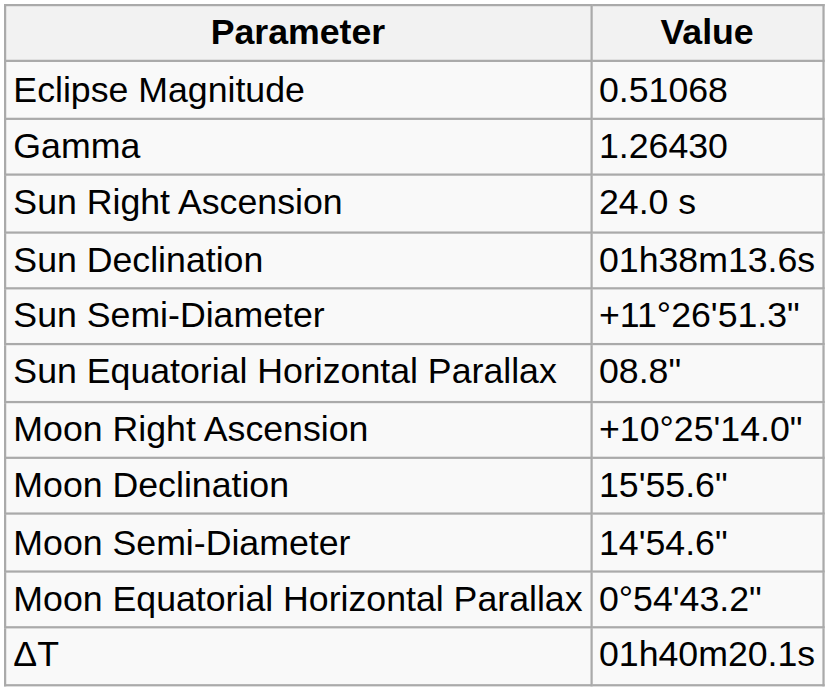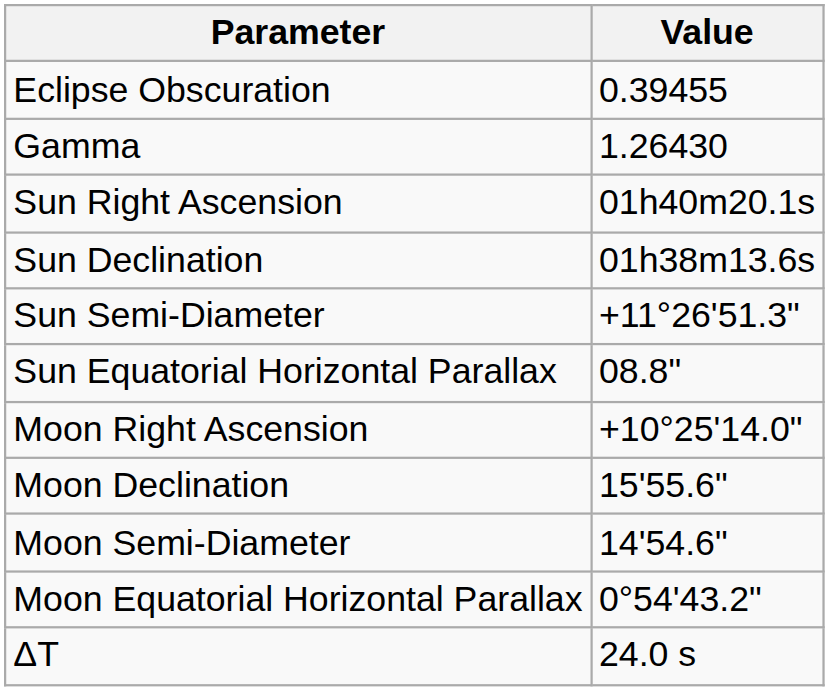- row: (159, 89)
+ row: (172, 89)
(648, 202) 24.0 s -> (707, 202) 01h40m20.1s
(707, 655) 01h40m20.1s -> (648, 655) 24.0 s
